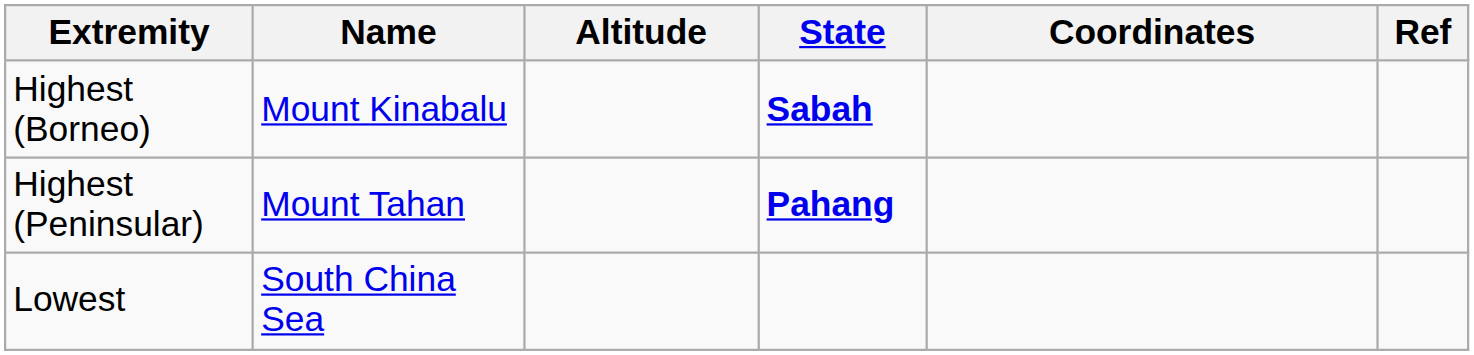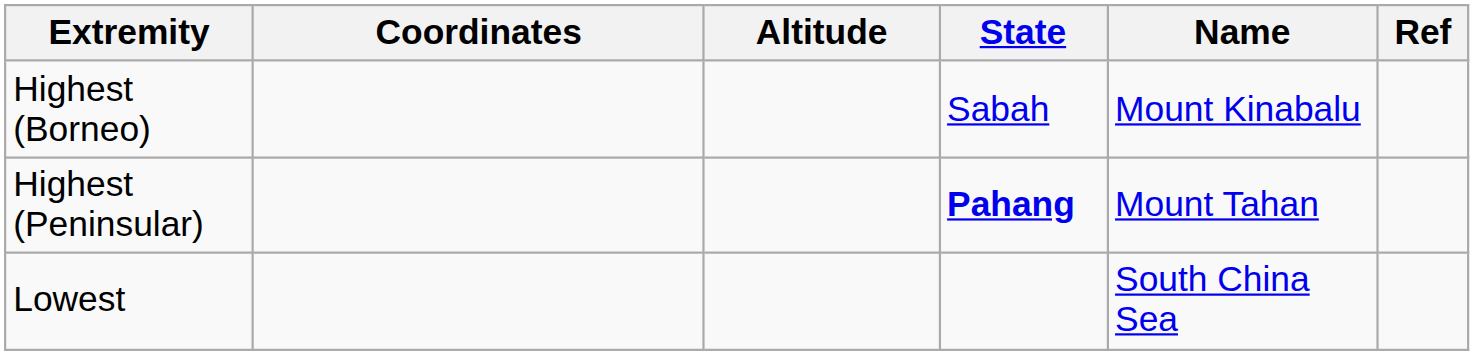columns swapped: (388, 32) <-> (1152, 32)
(820, 108) bold -> (998, 108) normal
